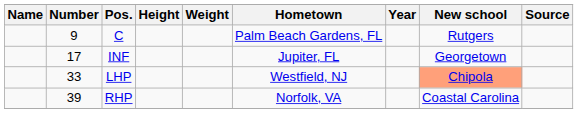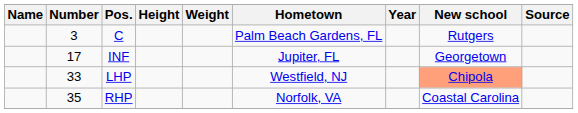(74, 35) 9 -> (74, 35) 3
(74, 98) 39 -> (74, 98) 35
